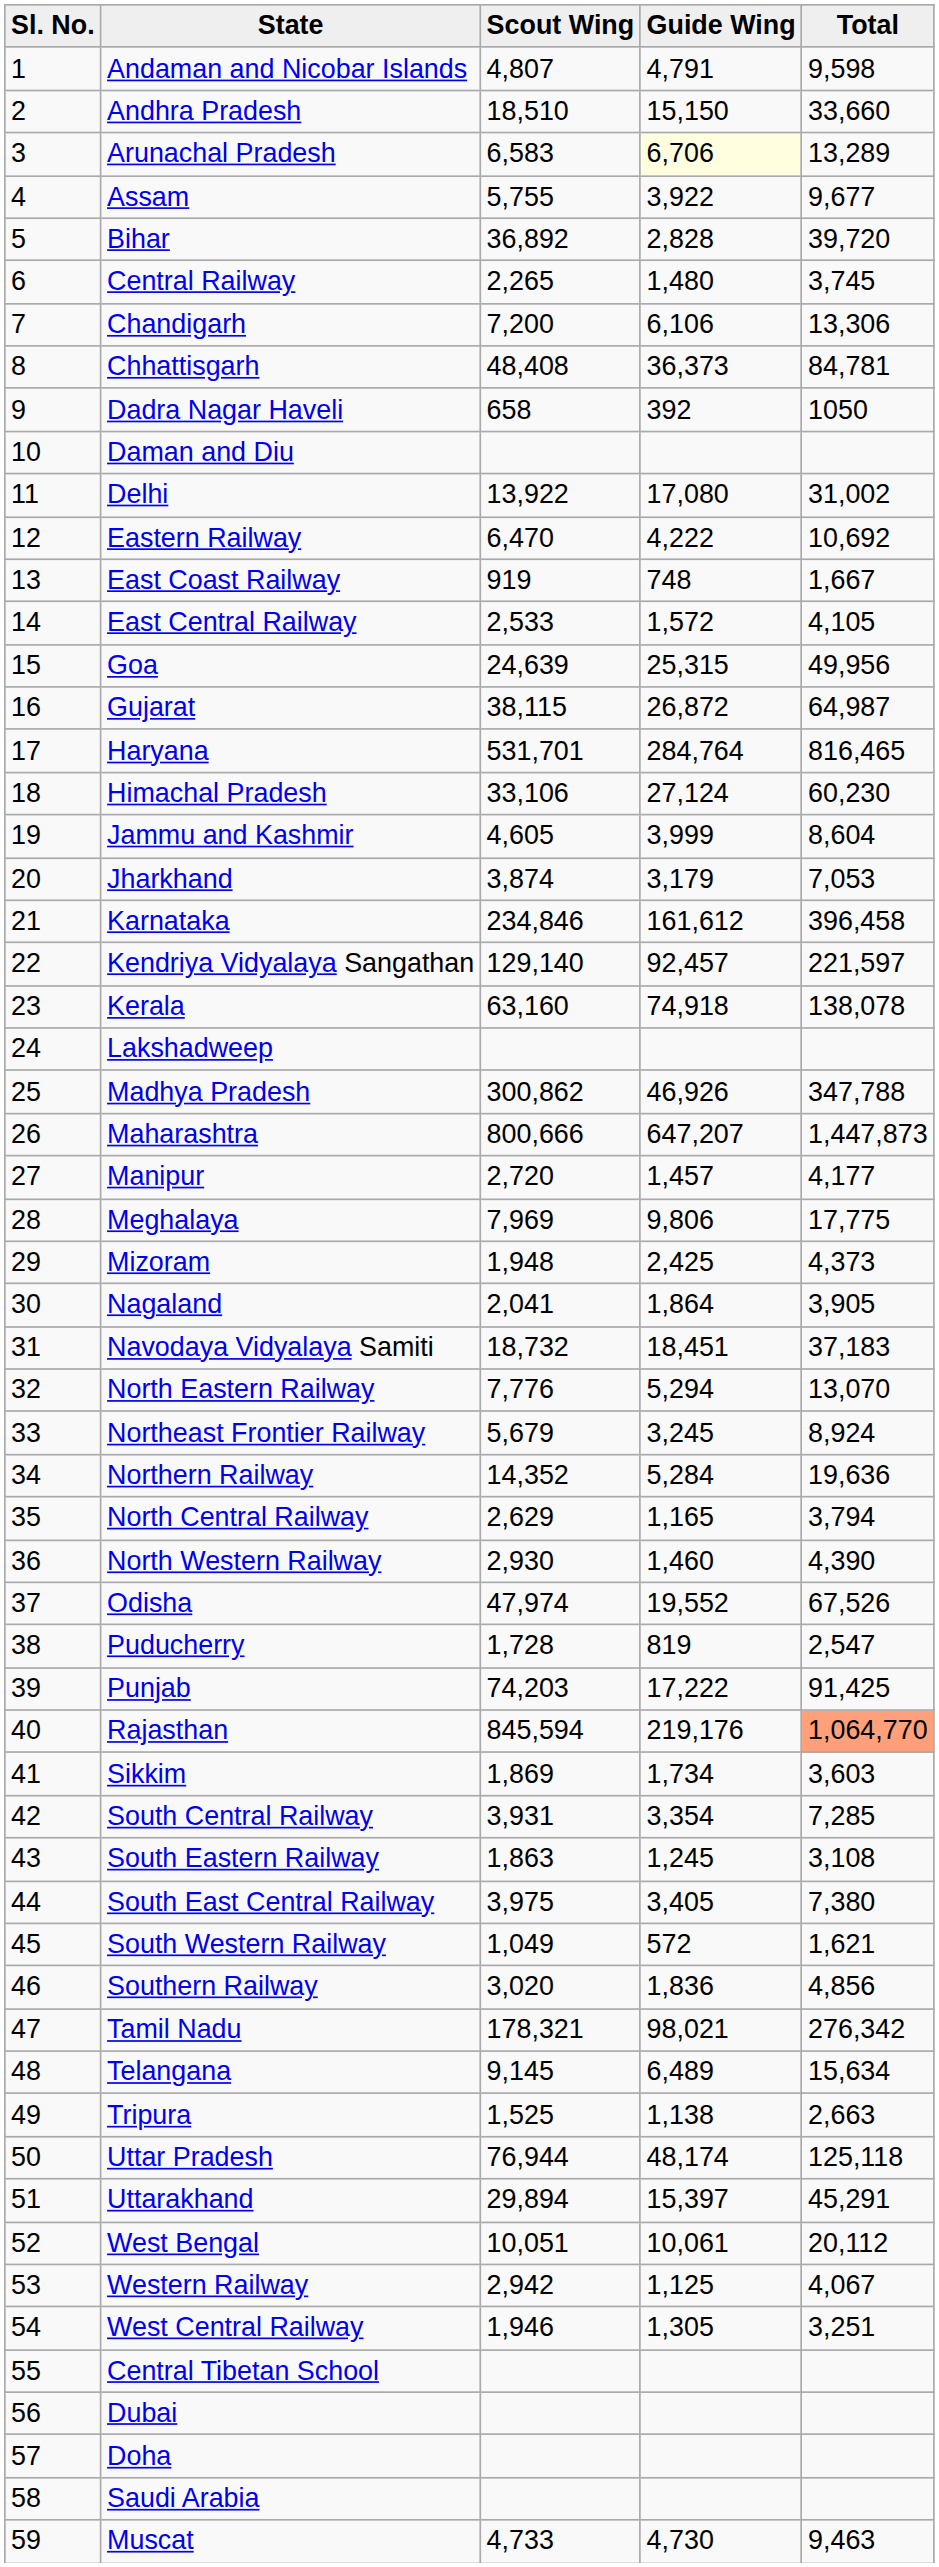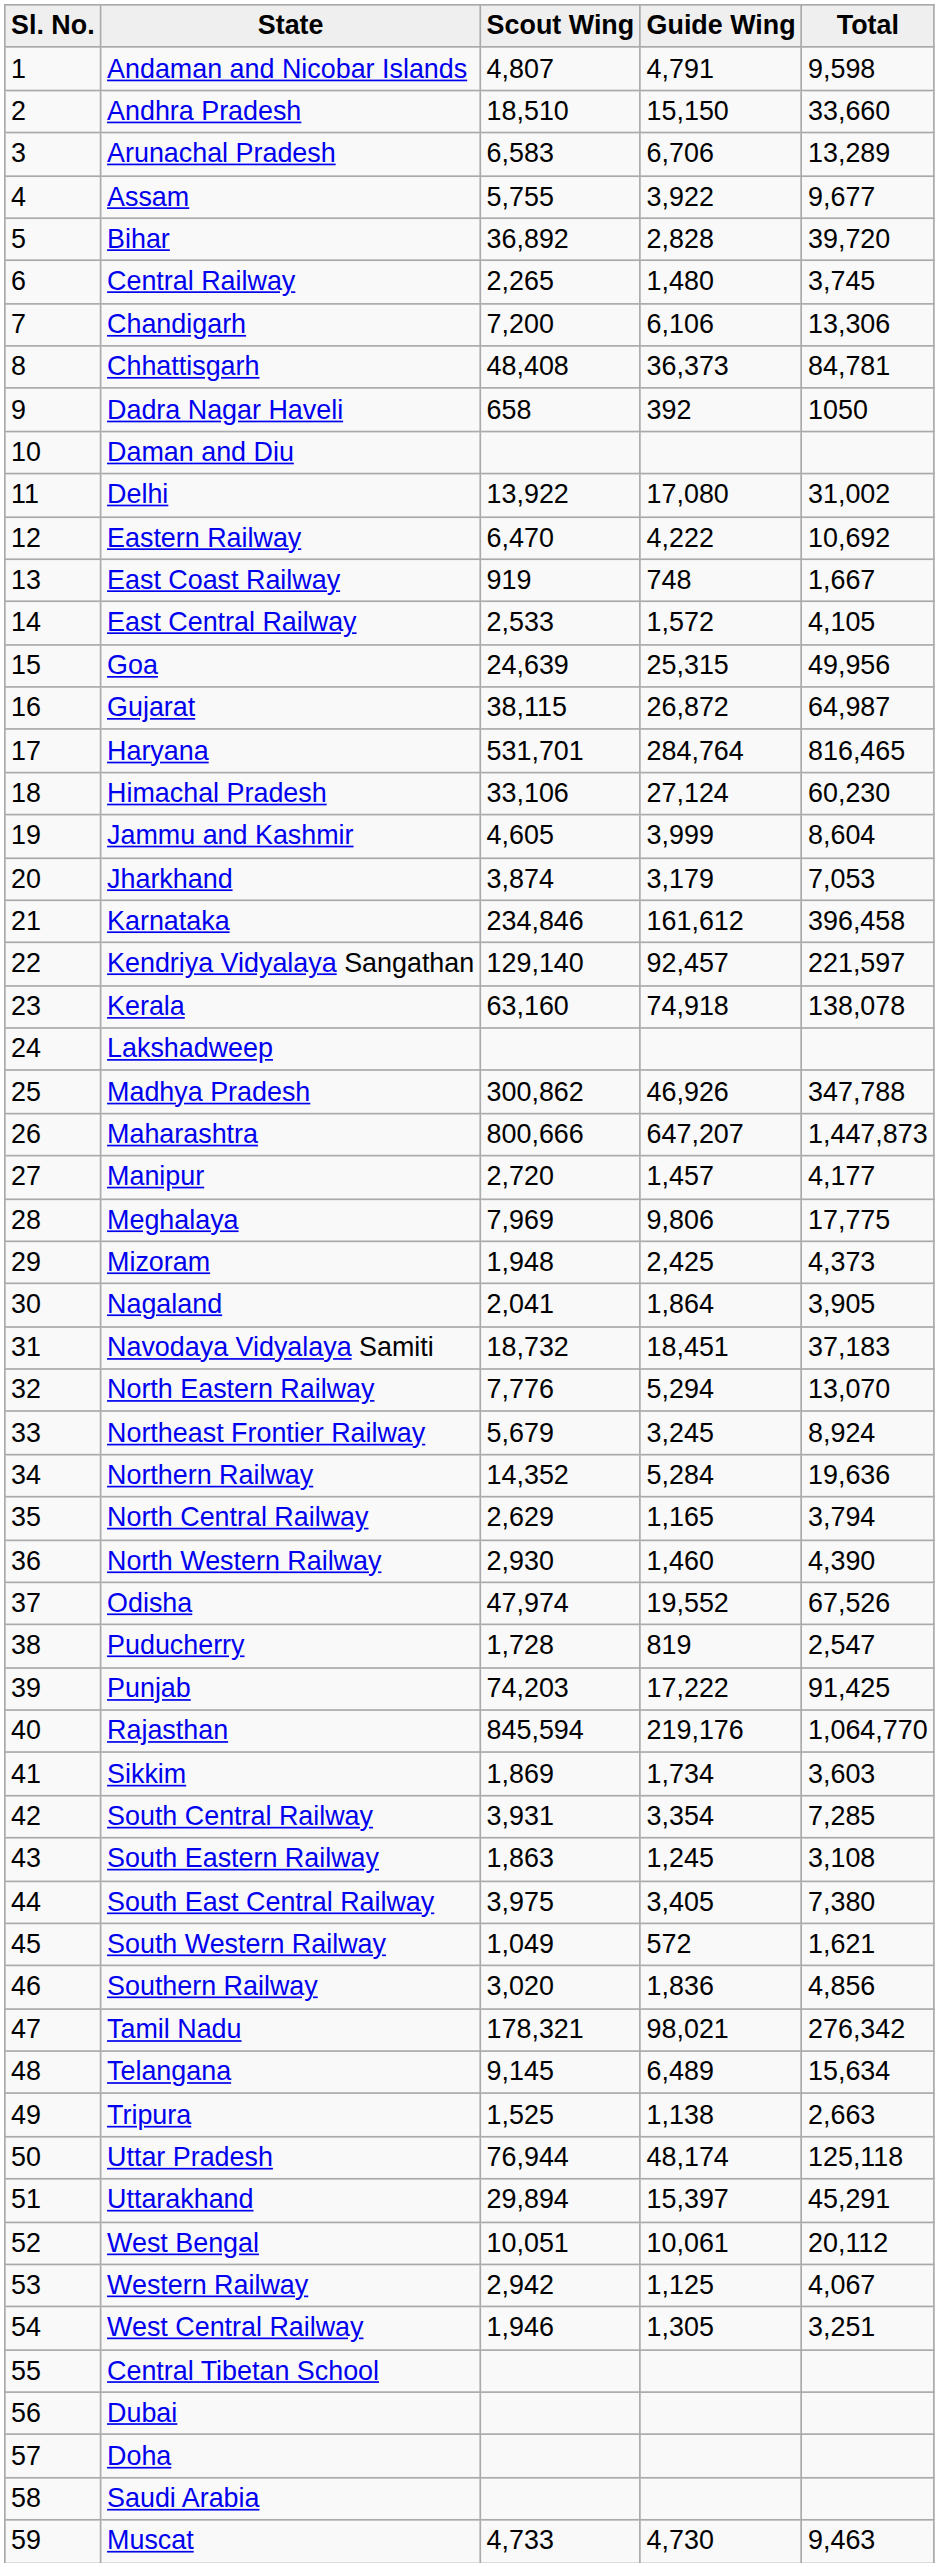(680, 153) lightyellow background -> (680, 153) no background
(868, 1731) lightsalmon background -> (868, 1731) no background
